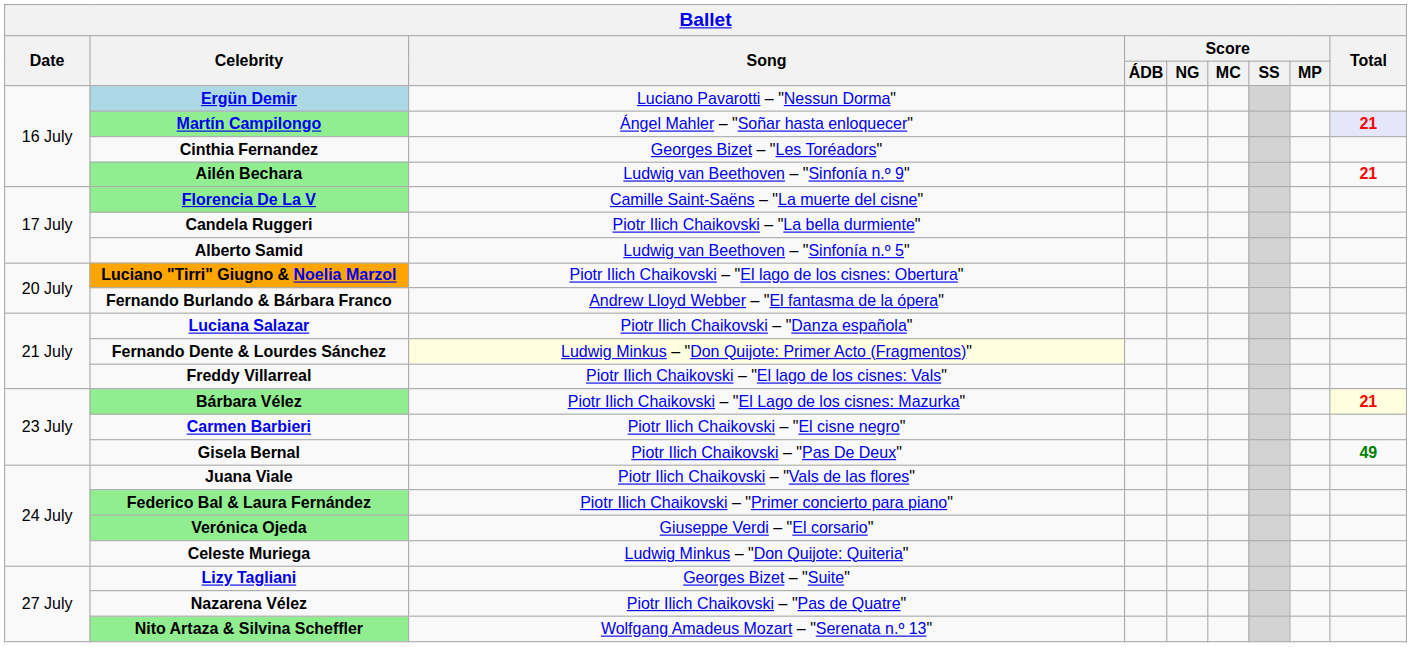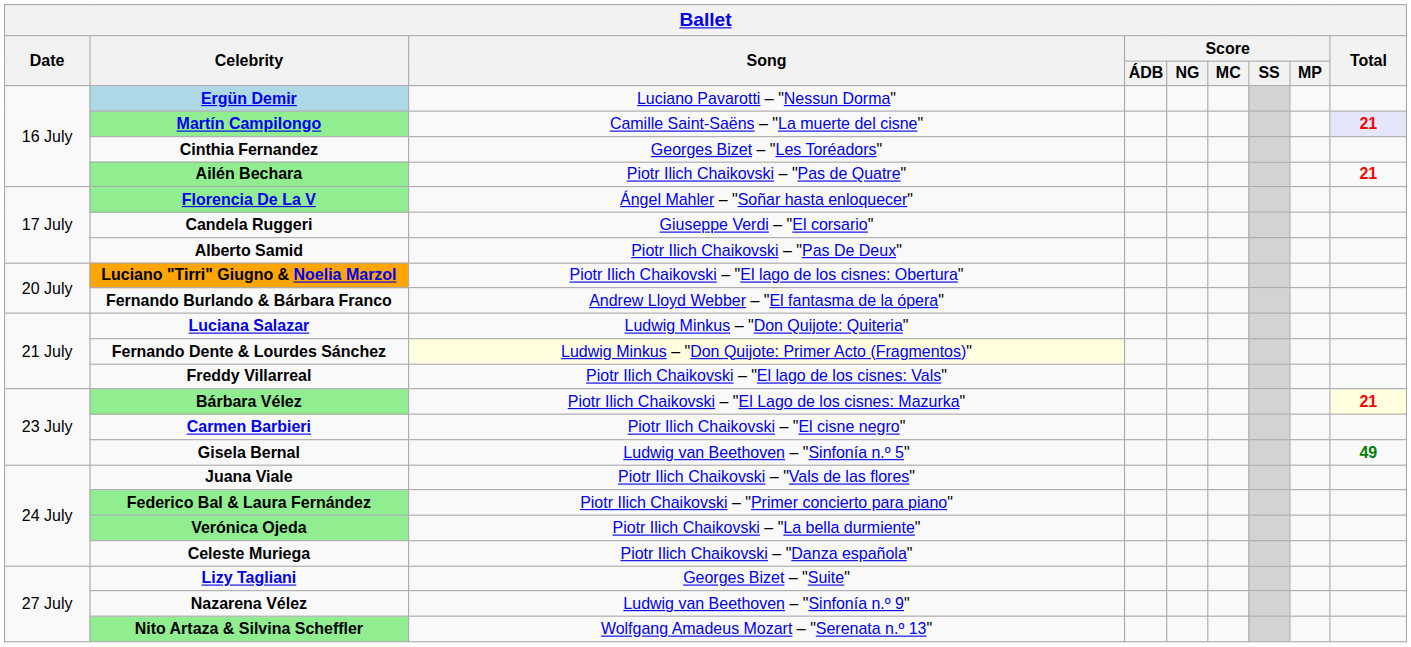(767, 124) Ángel Mahler – "Soñar hasta enloquecer" -> (767, 124) Camille Saint-Saëns – "La muerte del cisne"
(767, 175) Ludwig van Beethoven – "Sinfonía n.º 9" -> (767, 175) Piotr Ilich Chaikovski – "Pas de Quatre"
(767, 200) Camille Saint-Saëns – "La muerte del cisne" -> (767, 200) Ángel Mahler – "Soñar hasta enloquecer"
(767, 225) Piotr Ilich Chaikovski – "La bella durmiente" -> (767, 225) Giuseppe Verdi – "El corsario"
(767, 250) Ludwig van Beethoven – "Sinfonía n.º 5" -> (767, 250) Piotr Ilich Chaikovski – "Pas De Deux"
(767, 326) Piotr Ilich Chaikovski – "Danza española" -> (767, 326) Ludwig Minkus – "Don Quijote: Quiteria"
(767, 452) Piotr Ilich Chaikovski – "Pas De Deux" -> (767, 452) Ludwig van Beethoven – "Sinfonía n.º 5"
(767, 528) Giuseppe Verdi – "El corsario" -> (767, 528) Piotr Ilich Chaikovski – "La bella durmiente"
(767, 553) Ludwig Minkus – "Don Quijote: Quiteria" -> (767, 553) Piotr Ilich Chaikovski – "Danza española"
(767, 604) Piotr Ilich Chaikovski – "Pas de Quatre" -> (767, 604) Ludwig van Beethoven – "Sinfonía n.º 9"
